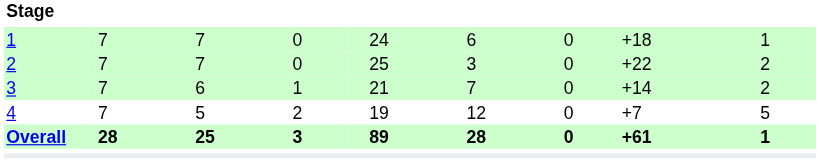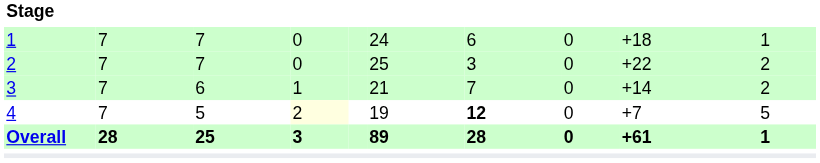(297, 112) no background -> (297, 112) lightyellow background
(476, 112) normal -> (476, 112) bold
